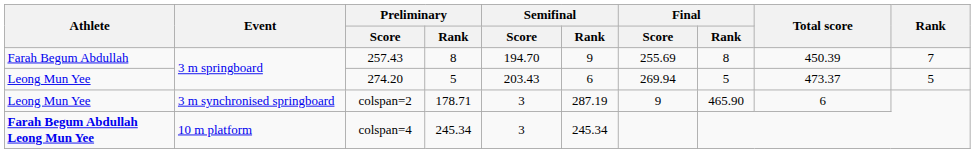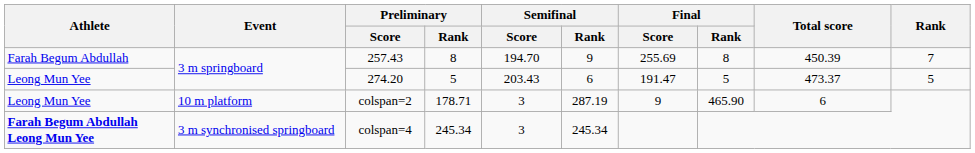(658, 79) 269.94 -> (658, 79) 191.47
(256, 101) 3 m synchronised springboard -> (215, 101) 10 m platform
(215, 130) 10 m platform -> (256, 130) 3 m synchronised springboard
